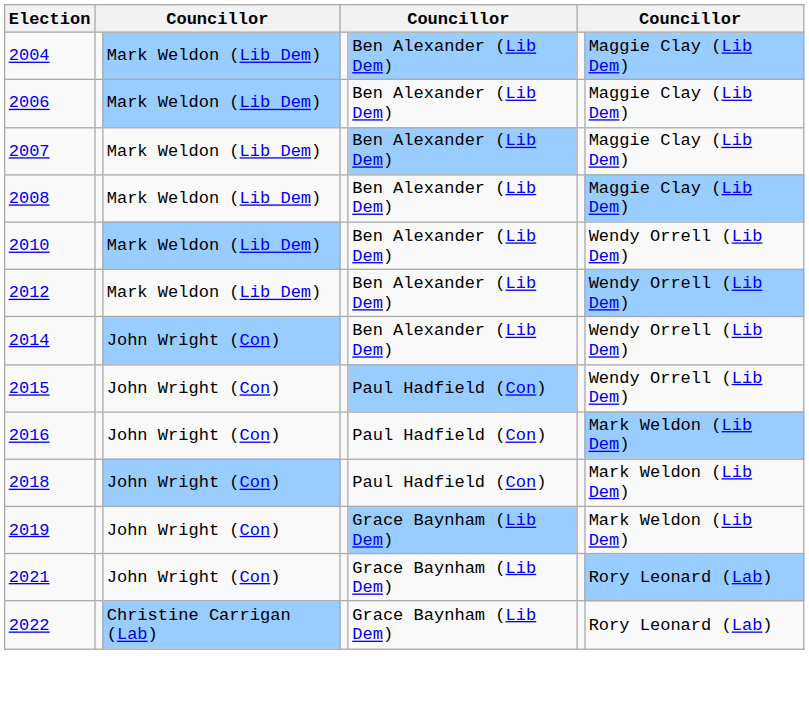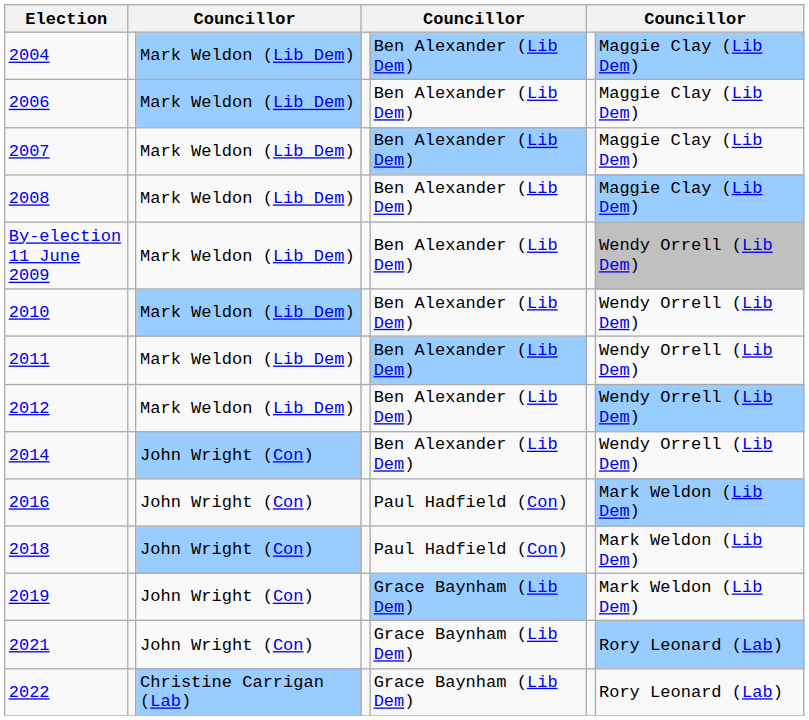+ row: (65, 256)
+ row: (29, 360)
- row: (29, 388)
